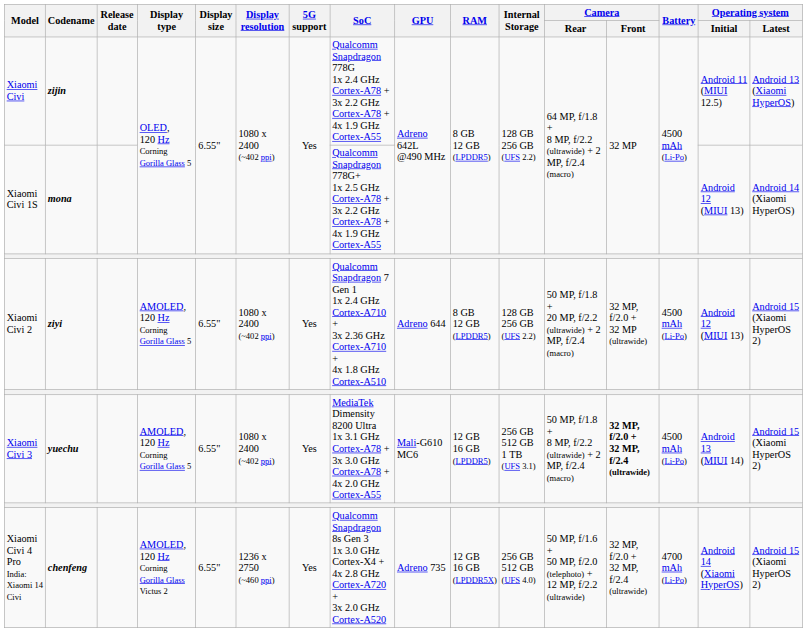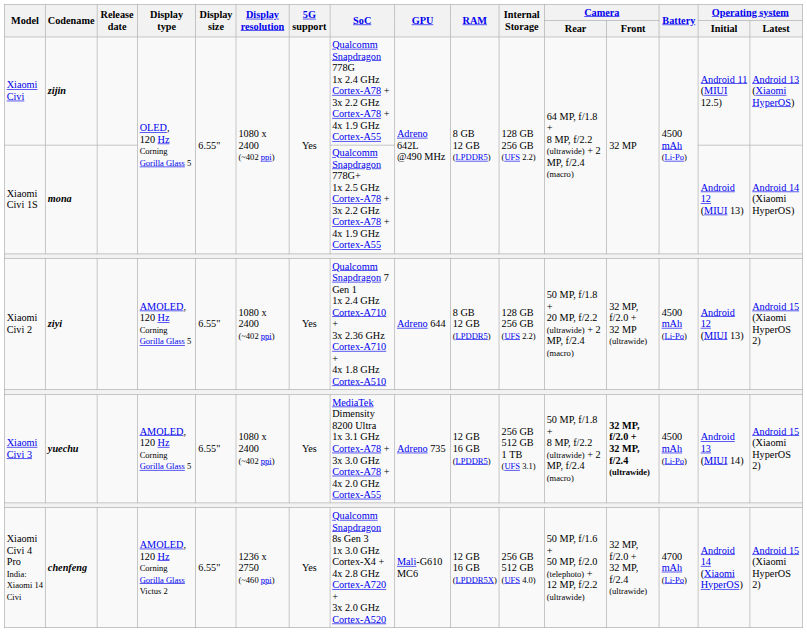(420, 448) Mali-G610 MC6 -> (421, 448) Adreno 735
(421, 567) Adreno 735 -> (420, 567) Mali-G610 MC6
